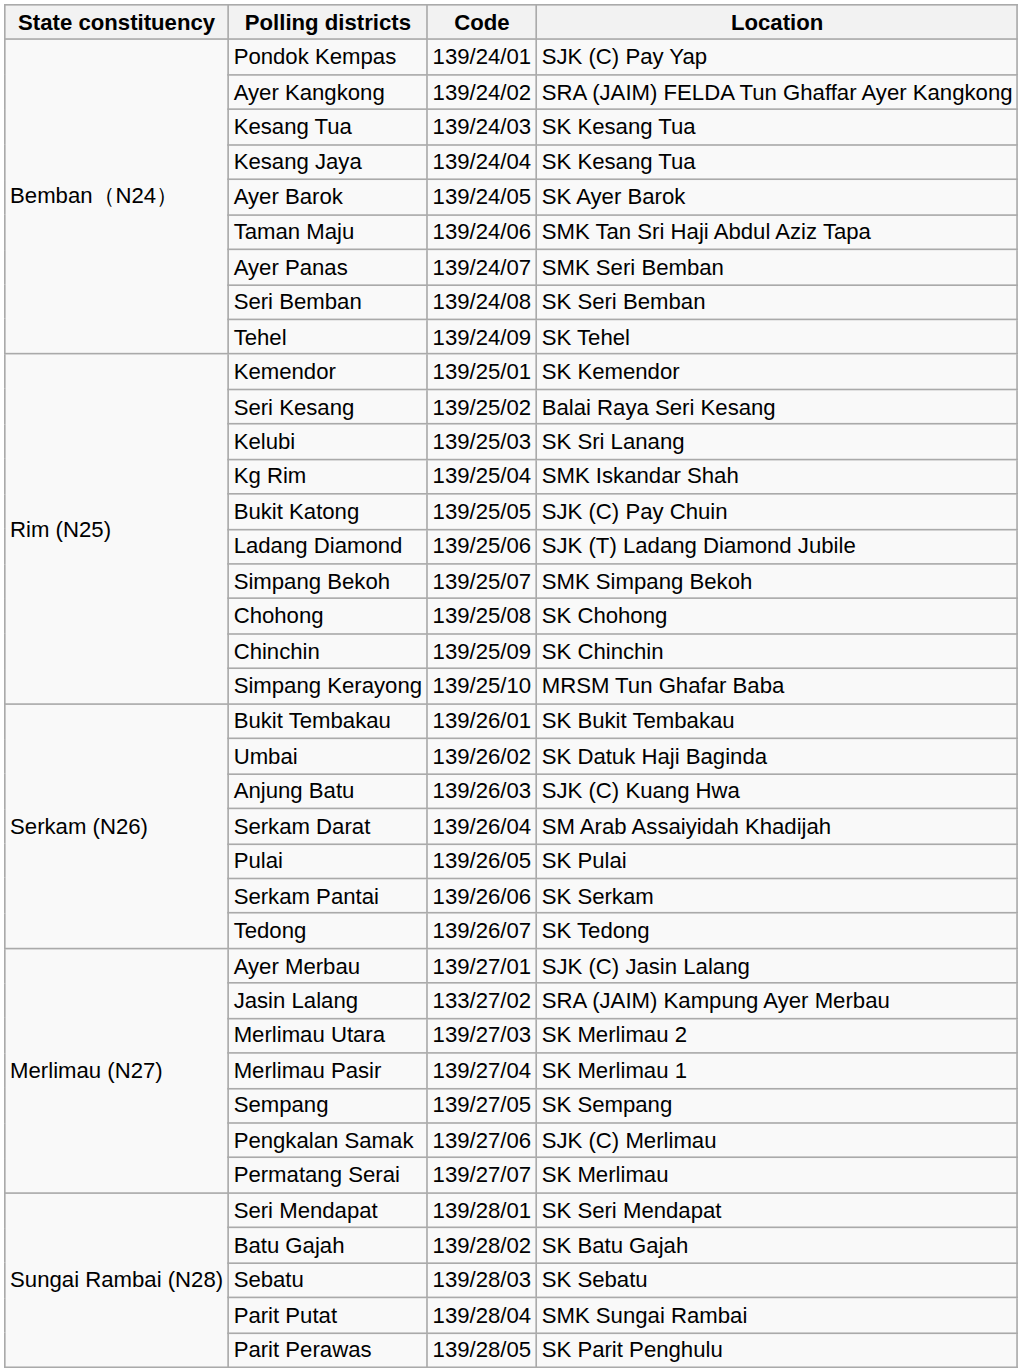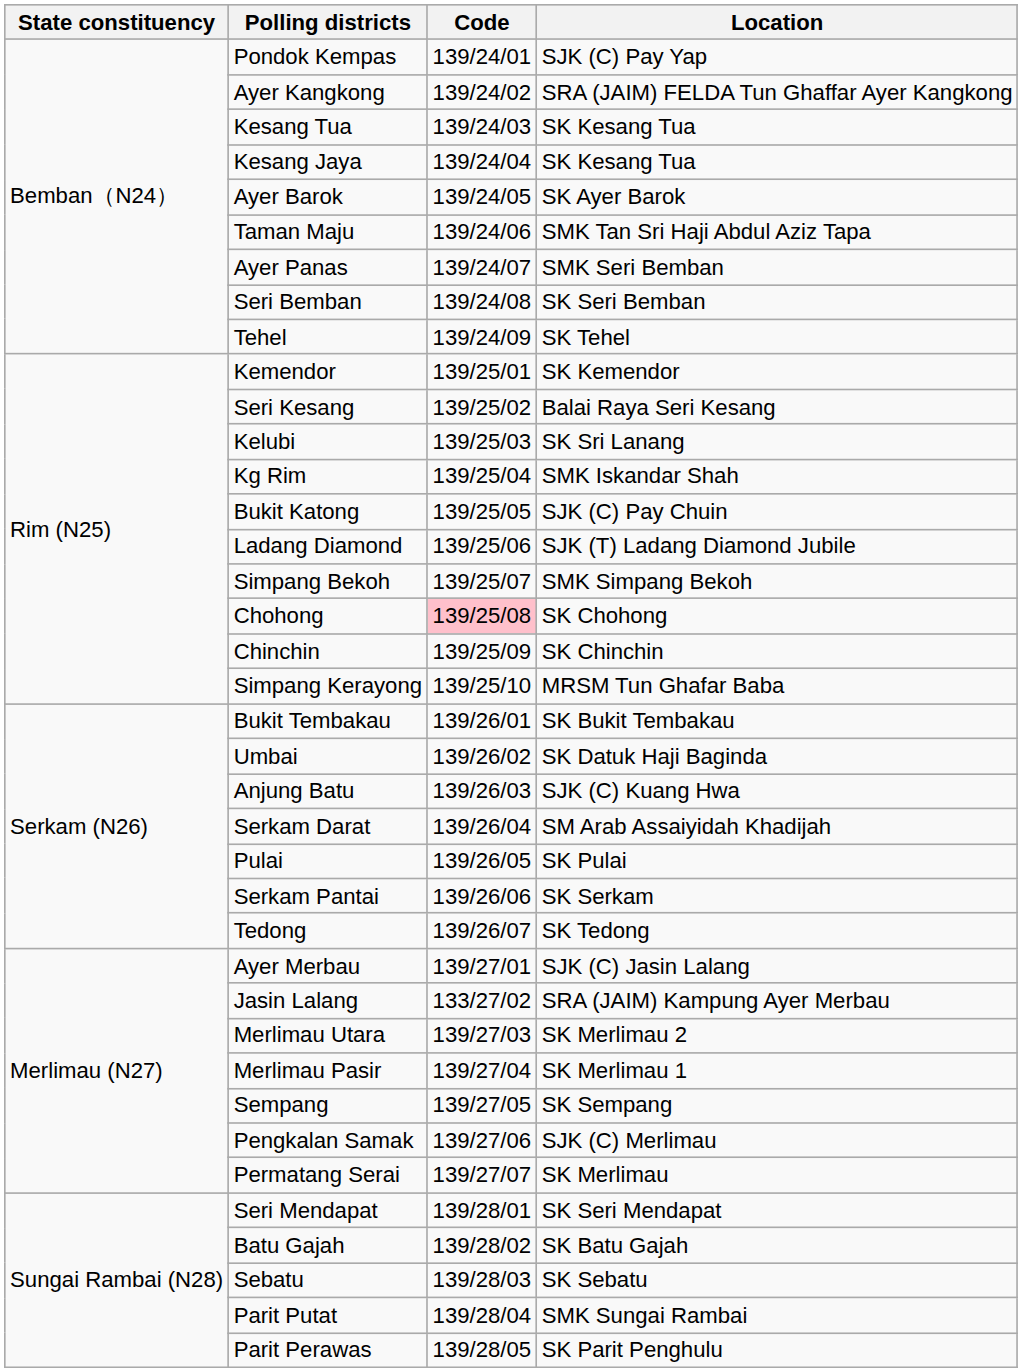(482, 616) no background -> (482, 616) pink background
